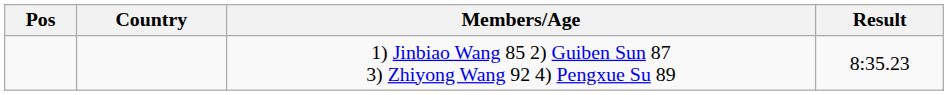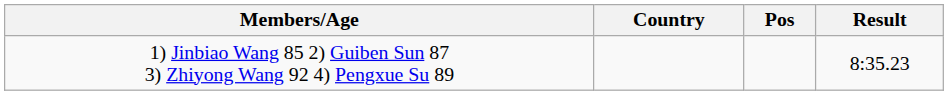columns swapped: (41, 20) <-> (521, 20)
